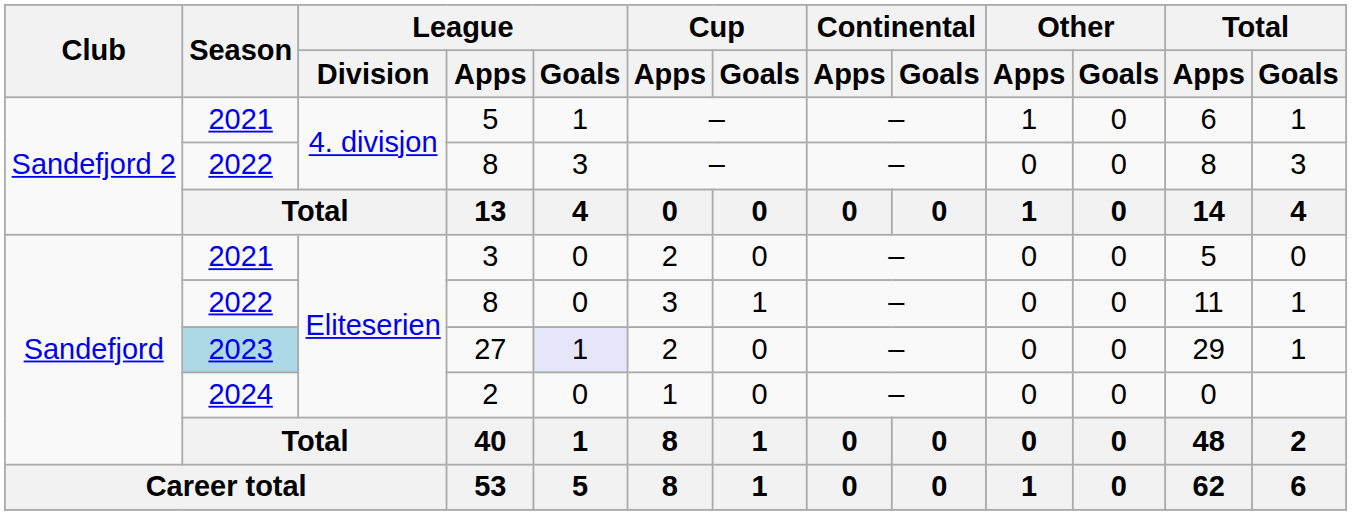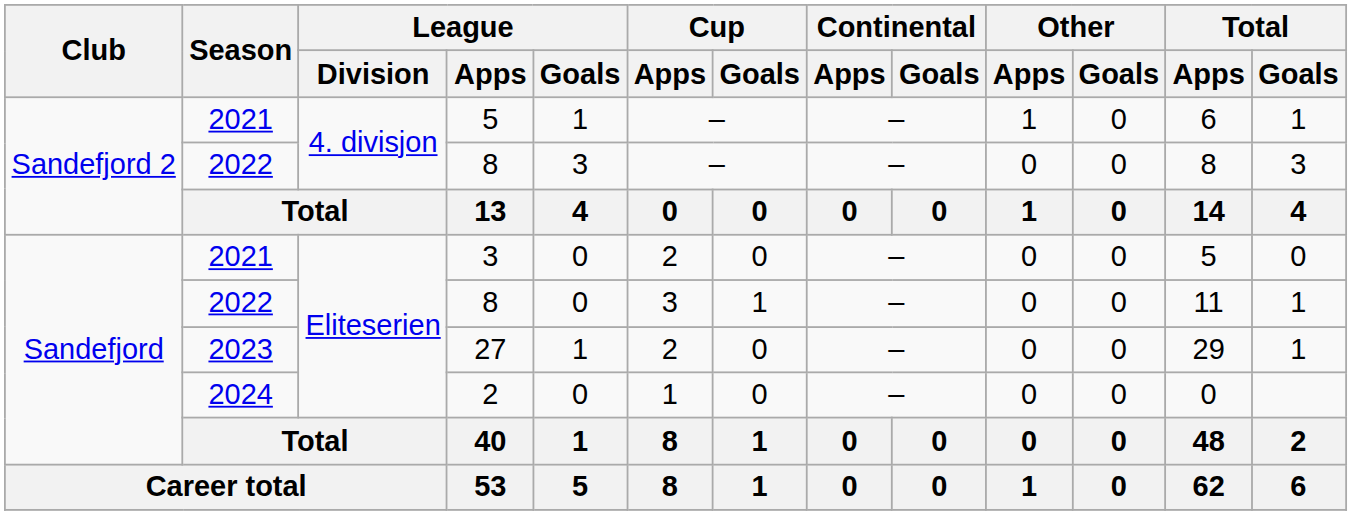(241, 348) lightblue background -> (241, 348) no background
(580, 348) lavender background -> (580, 348) no background
